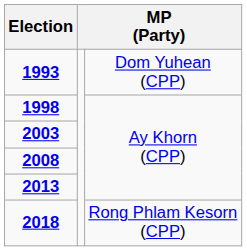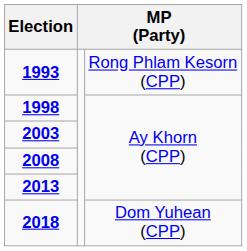(163, 72) Dom Yuhean (CPP) -> (163, 72) Rong Phlam Kesorn (CPP)
(163, 222) Rong Phlam Kesorn (CPP) -> (163, 222) Dom Yuhean (CPP)
